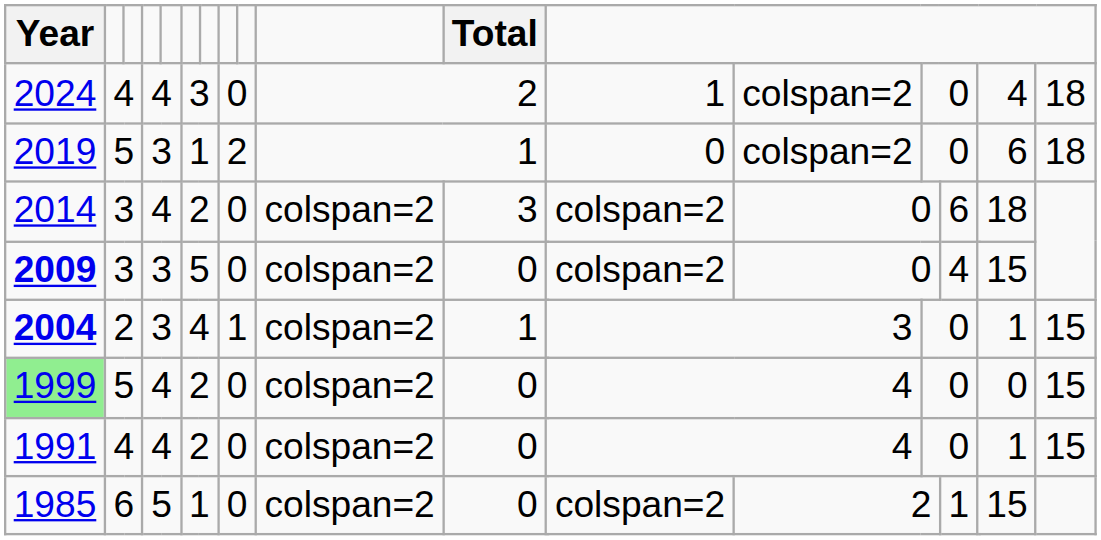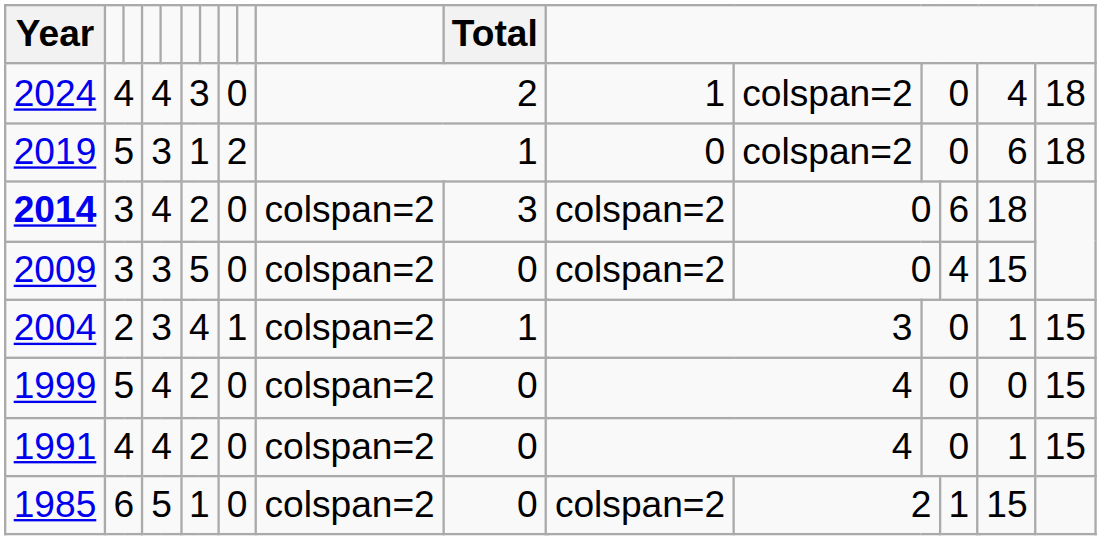(55, 210) normal -> (55, 210) bold
(55, 269) bold -> (55, 269) normal
(55, 328) bold -> (55, 328) normal
(55, 387) lightgreen background -> (55, 387) no background
